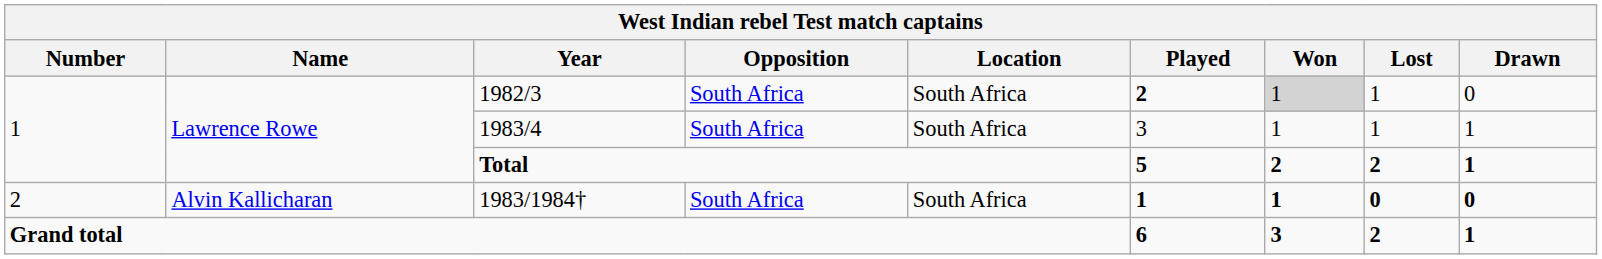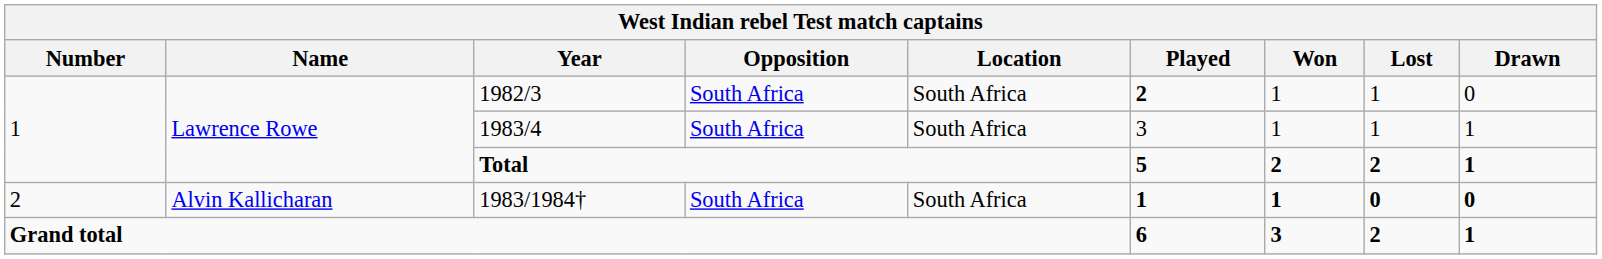(1276, 93) lightgrey background -> (1276, 93) no background
